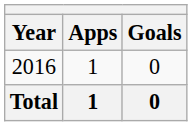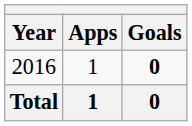(155, 67) normal -> (155, 67) bold
